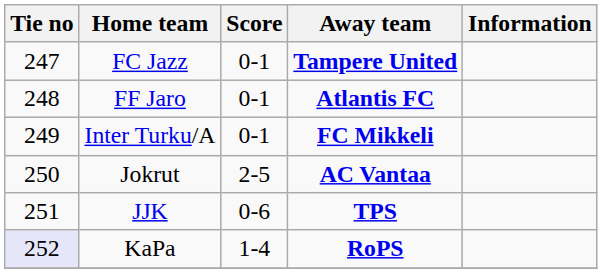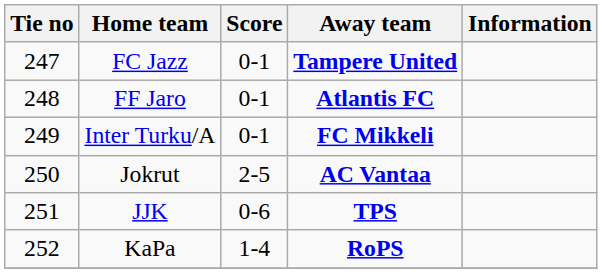(42, 248) lavender background -> (42, 248) no background
